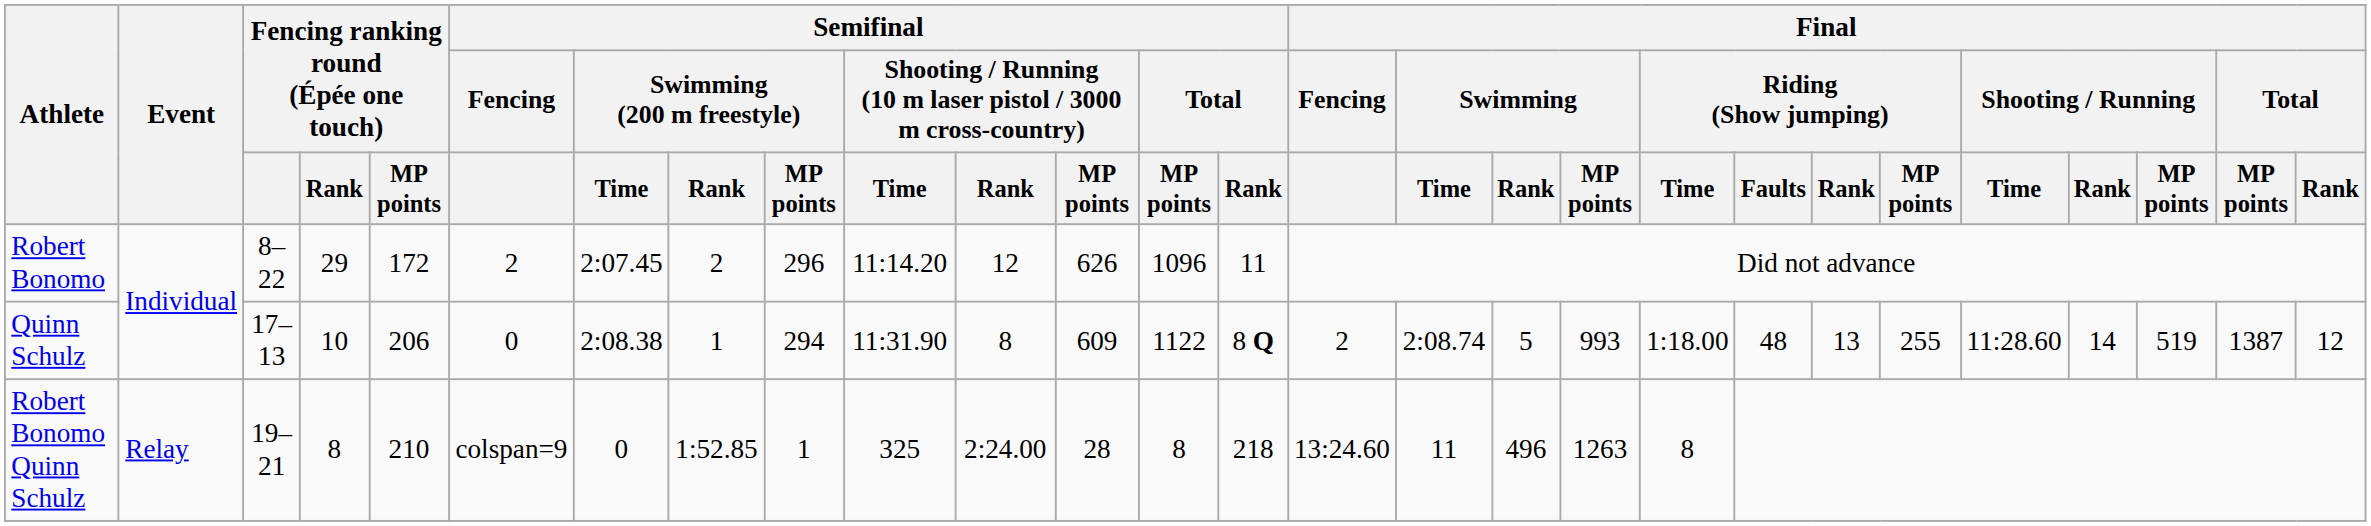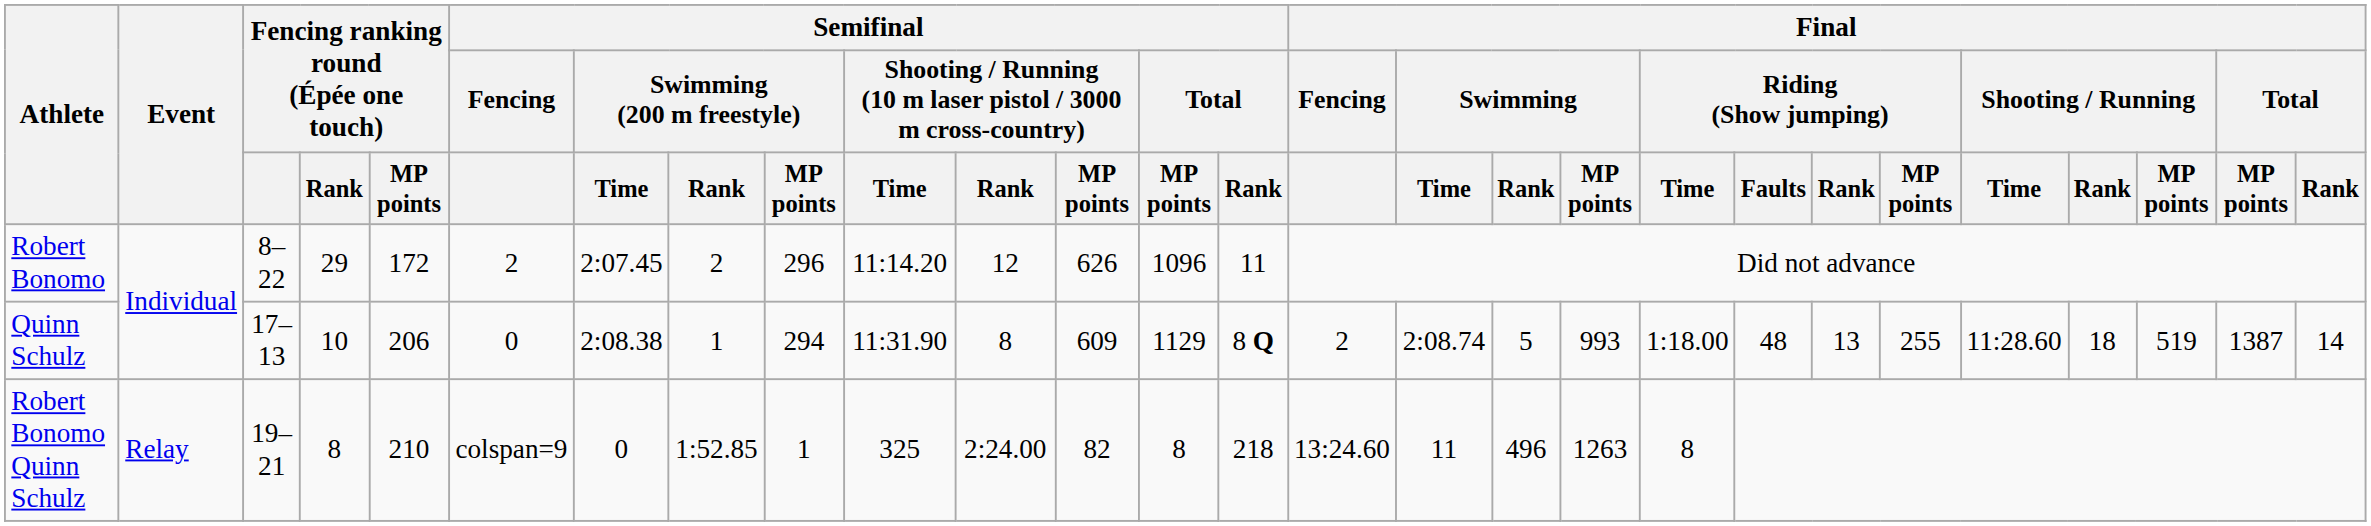(1179, 340) 1122 -> (1179, 340) 1129
(2102, 340) 14 -> (2102, 340) 18
(2330, 340) 12 -> (2330, 340) 14
(1097, 449) 28 -> (1097, 449) 82
